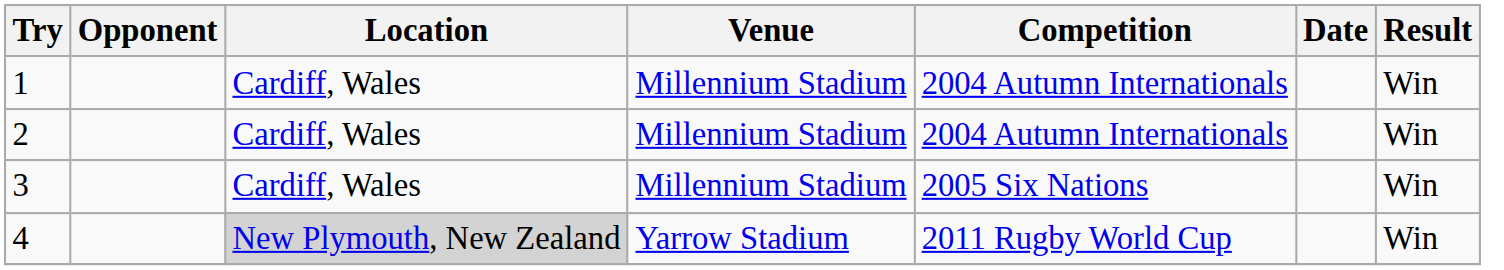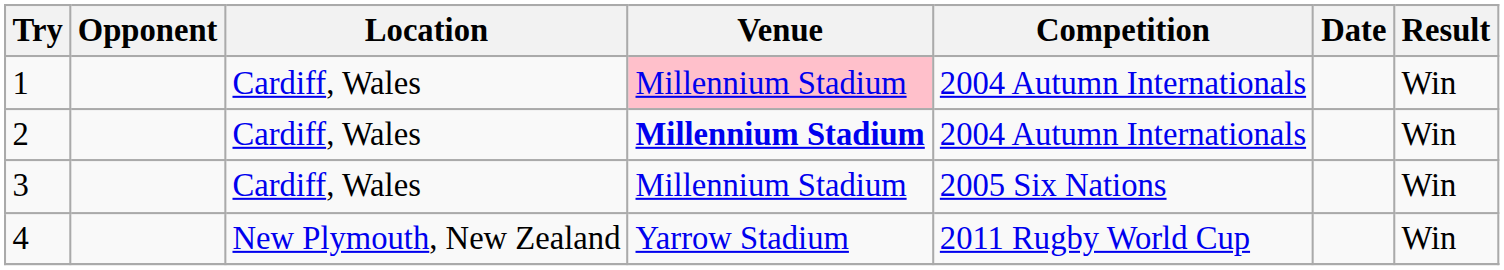(771, 82) no background -> (771, 82) pink background
(771, 133) normal -> (780, 133) bold
(426, 237) lightgrey background -> (426, 237) no background
